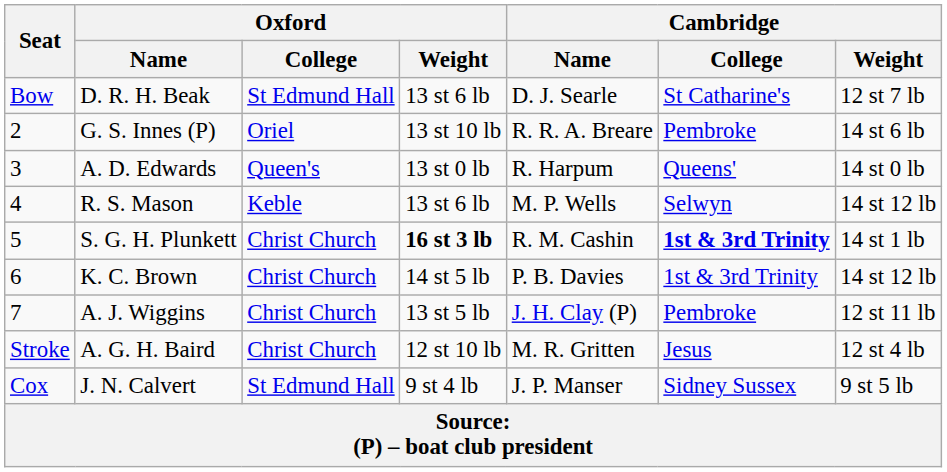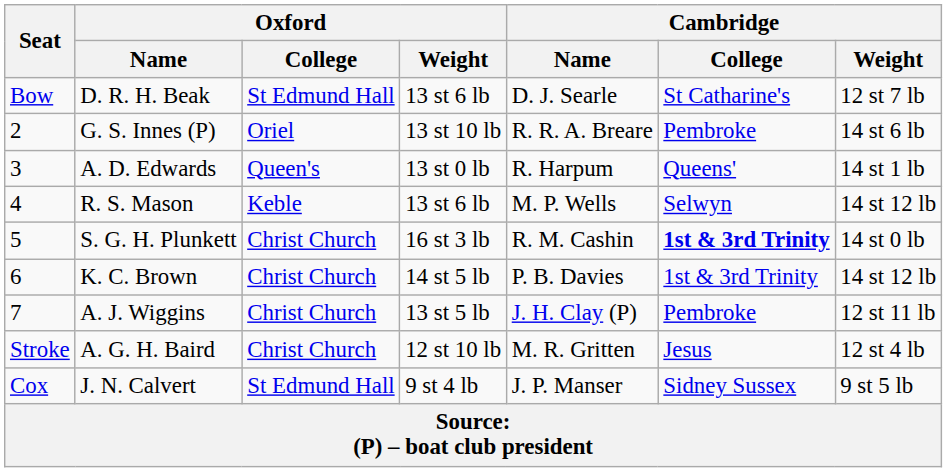(882, 167) 14 st 0 lb -> (882, 167) 14 st 1 lb
(449, 240) bold -> (447, 240) normal
(882, 240) 14 st 1 lb -> (882, 240) 14 st 0 lb
